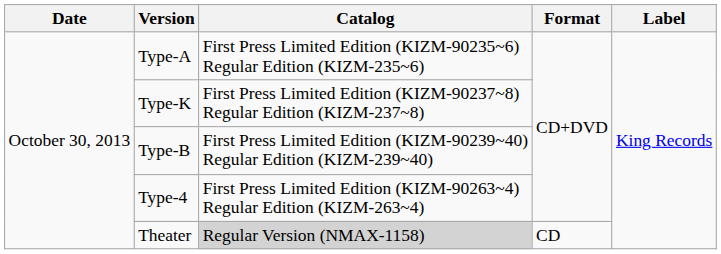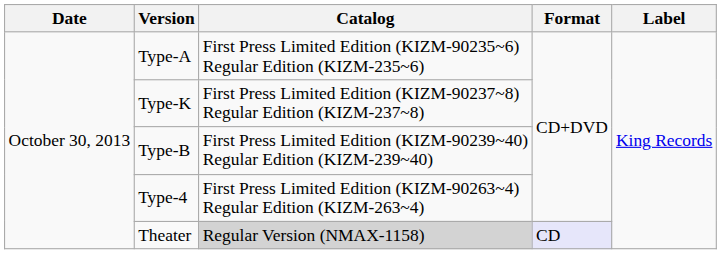(548, 235) no background -> (548, 235) lavender background
